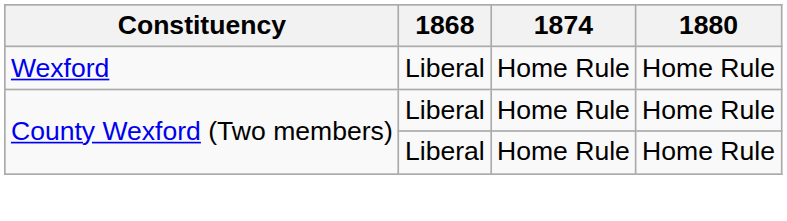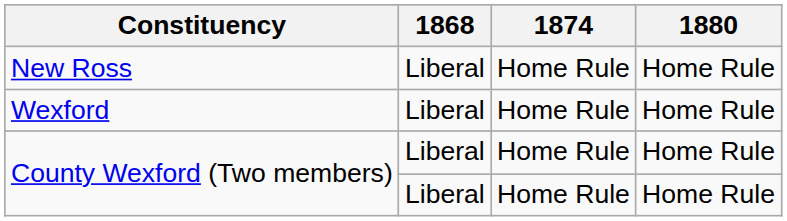+ row: (71, 67)
